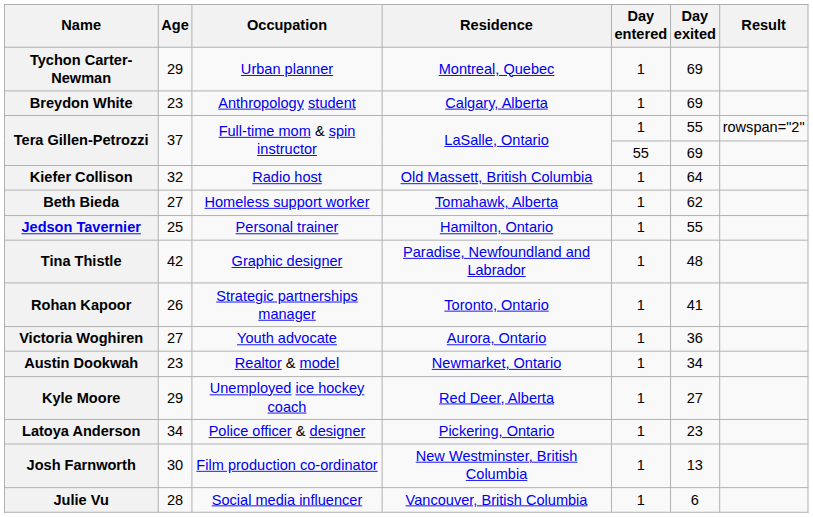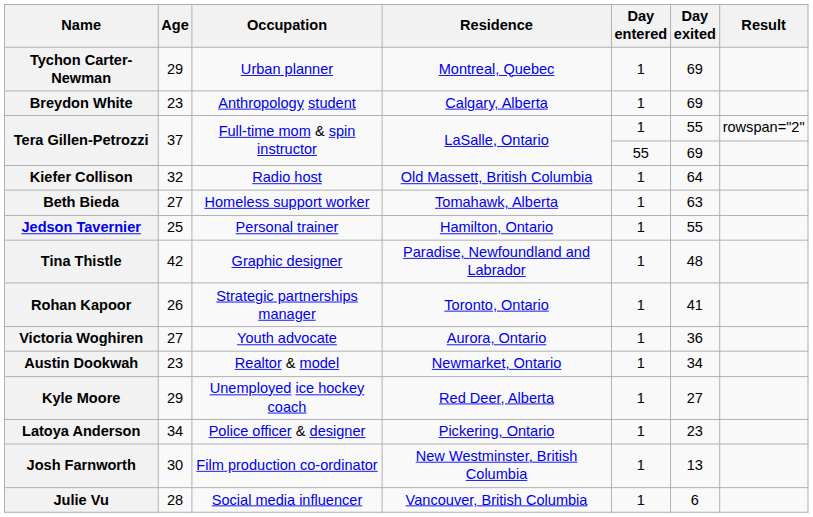(695, 202) 62 -> (695, 202) 63
